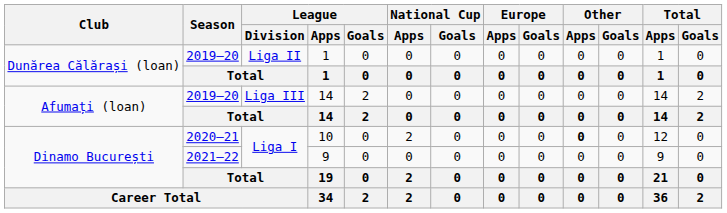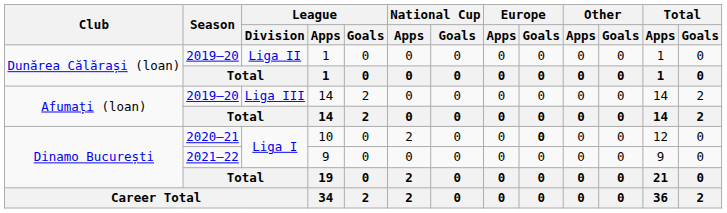(541, 137) normal -> (541, 137) bold
(581, 137) bold -> (581, 137) normal
